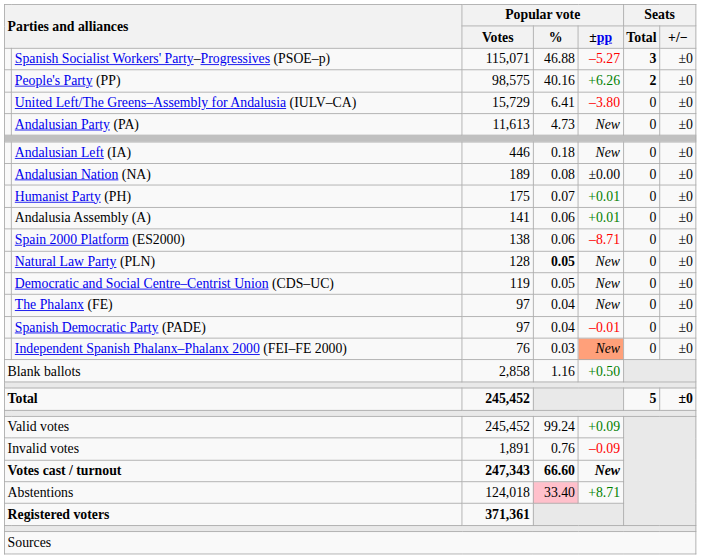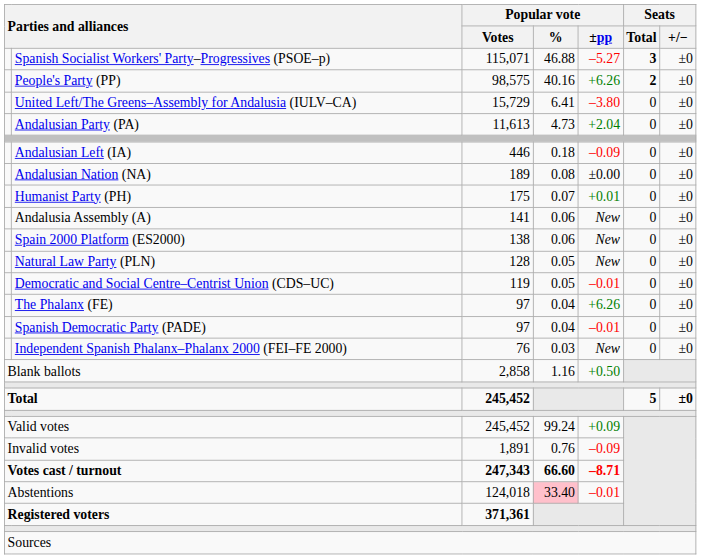(608, 124) New -> (604, 124) +2.04
(608, 152) New -> (605, 152) –0.09
(604, 218) +0.01 -> (608, 218) New
(605, 239) –8.71 -> (608, 239) New
(563, 261) bold -> (563, 261) normal
(608, 283) New -> (605, 283) –0.01
(608, 305) New -> (604, 305) +6.26
(608, 349) lightsalmon background -> (608, 349) no background
(607, 470) New -> (605, 470) –8.71
(604, 492) +8.71 -> (605, 492) –0.01
